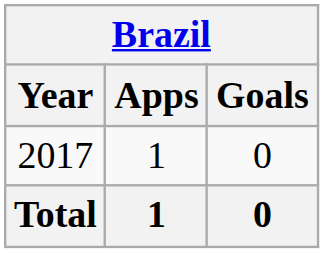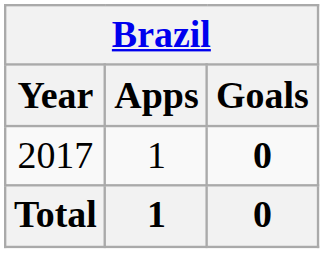(262, 154) normal -> (262, 154) bold
